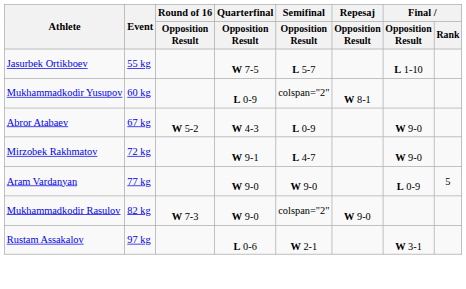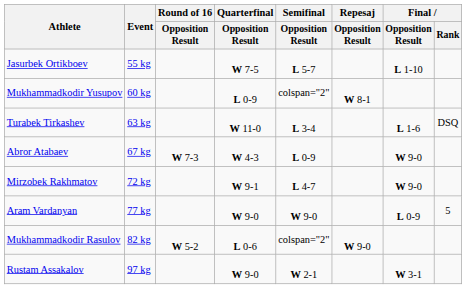+ row: (46, 123)
(185, 129) W 5-2 -> (185, 158) W 7-3
(185, 217) W 7-3 -> (185, 246) W 5-2
(245, 217) W 9-0 -> (245, 246) L 0-6
(245, 246) L 0-6 -> (245, 275) W 9-0
